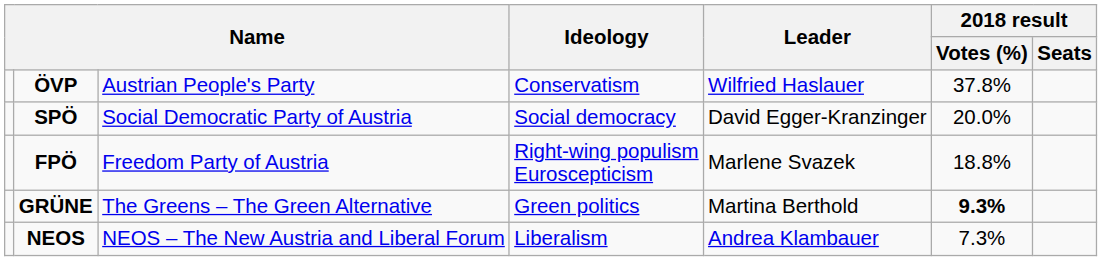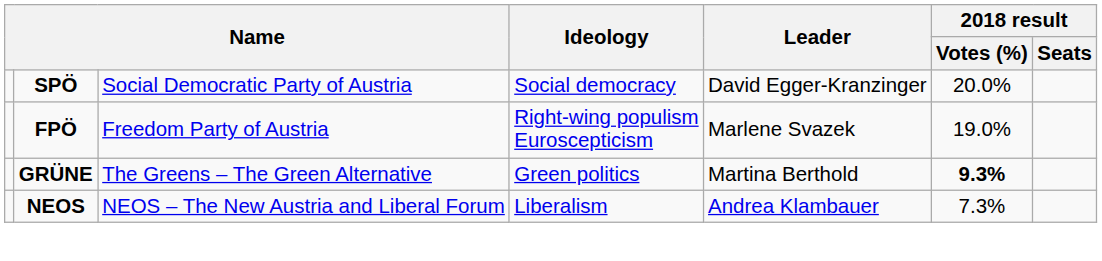- row: (56, 85)
(982, 162) 18.8% -> (982, 129) 19.0%
